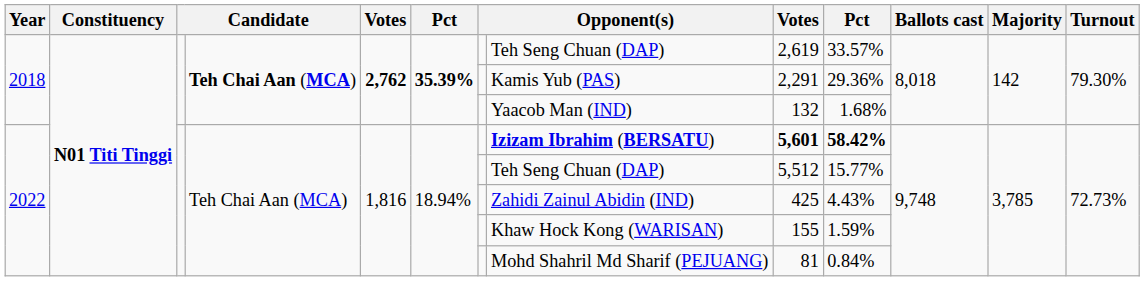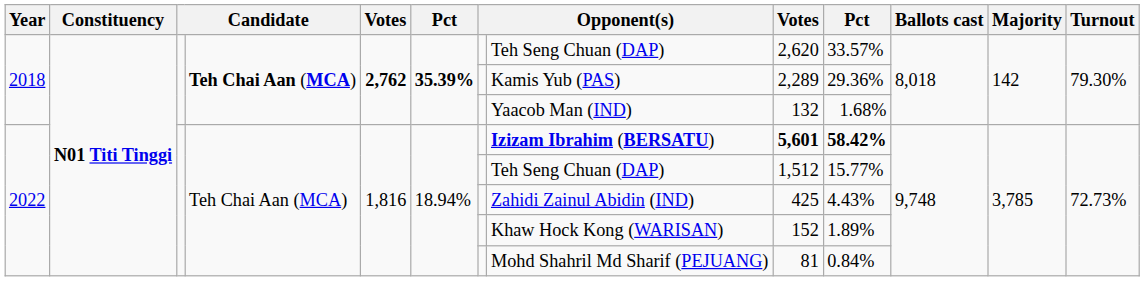(798, 49) 2,619 -> (798, 49) 2,620
(798, 79) 2,291 -> (798, 79) 2,289
(798, 169) 5,512 -> (798, 169) 1,512
(805, 230) 155 -> (805, 230) 152
(851, 230) 1.59% -> (851, 230) 1.89%
